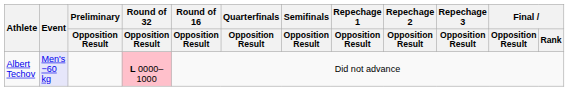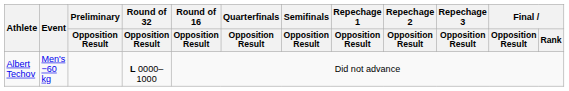(53, 69) lavender background -> (53, 69) no background
(147, 74) pink background -> (147, 74) no background
